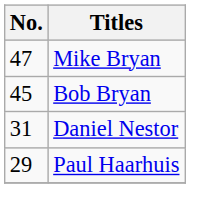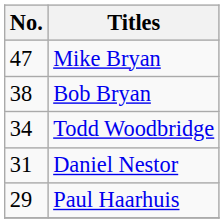(21, 93) 45 -> (21, 93) 38
+ row: (134, 129)
